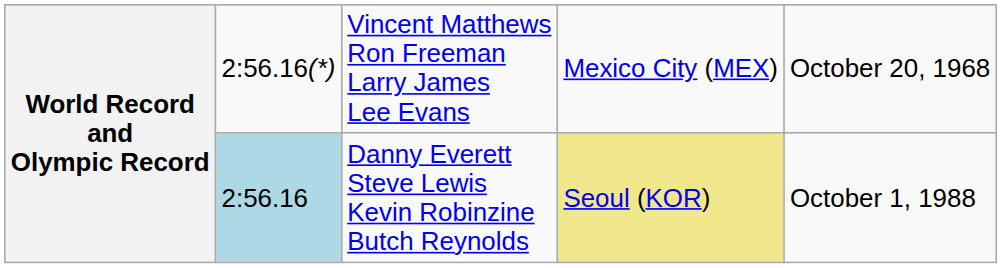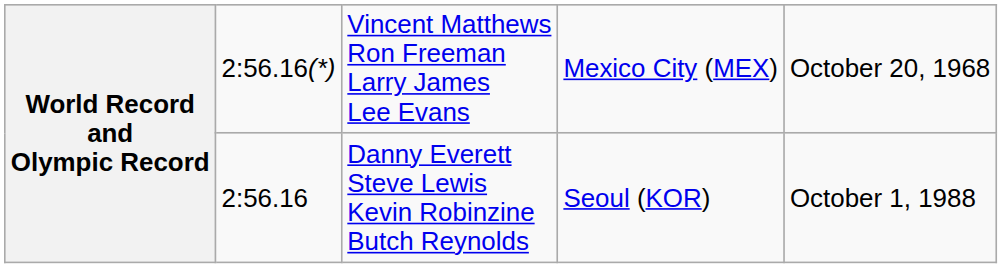(265, 197) lightblue background -> (265, 197) no background
(637, 197) khaki background -> (637, 197) no background
